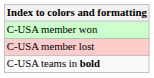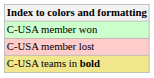(53, 64) no background -> (53, 64) khaki background
